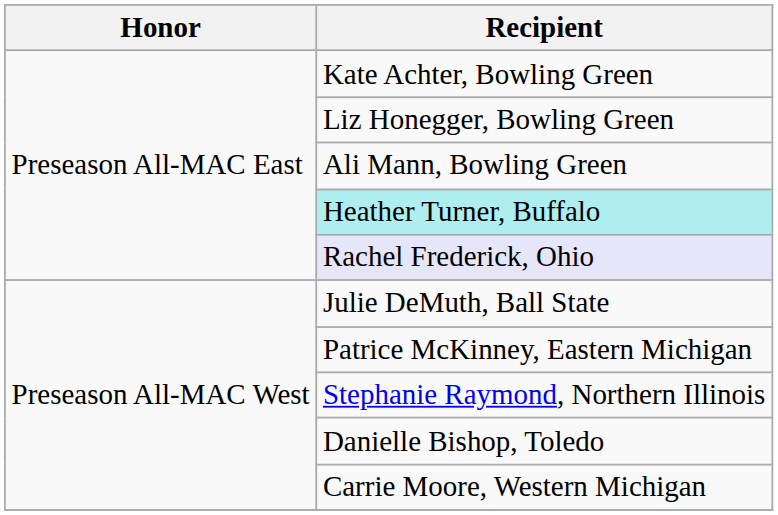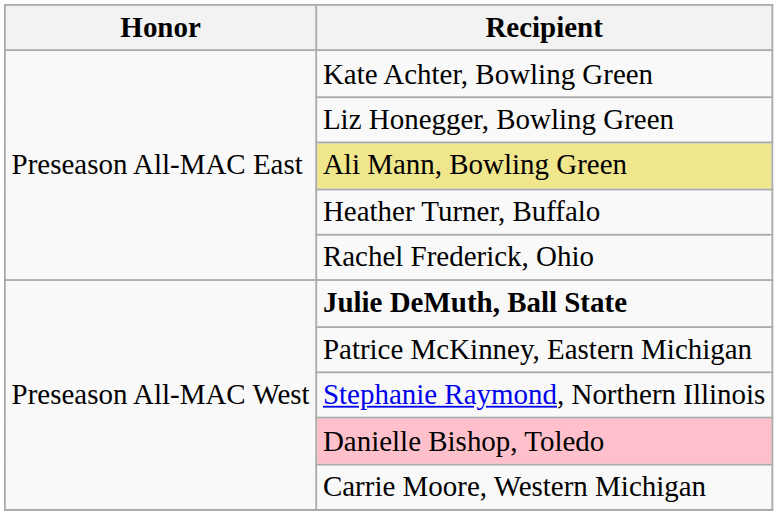(475, 165) no background -> (475, 165) khaki background
(462, 211) paleturquoise background -> (462, 211) no background
(458, 257) lavender background -> (458, 257) no background
(466, 303) normal -> (475, 303) bold
(464, 440) no background -> (464, 440) pink background
